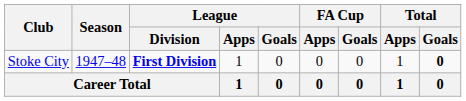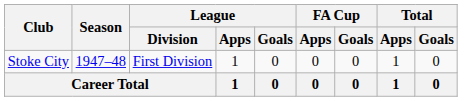(174, 61) bold -> (172, 61) normal
(440, 61) bold -> (436, 61) normal
